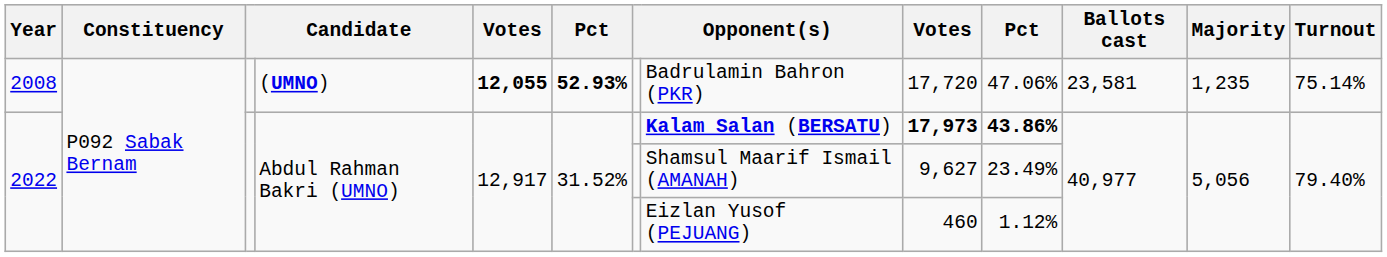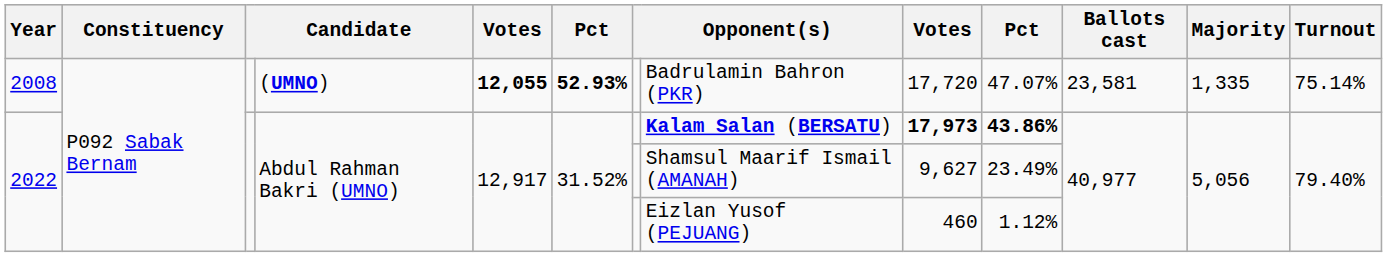(1022, 85) 47.06% -> (1022, 85) 47.07%
(1221, 85) 1,235 -> (1221, 85) 1,335
